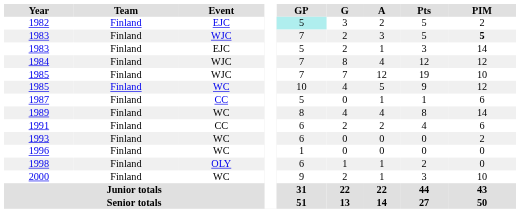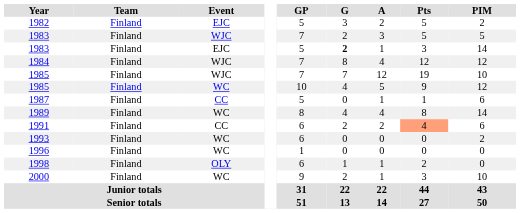(301, 23) paleturquoise background -> (301, 23) no background
(482, 36) bold -> (482, 36) normal
(345, 48) normal -> (345, 48) bold
(424, 125) no background -> (424, 125) lightsalmon background
